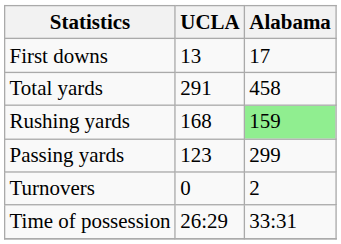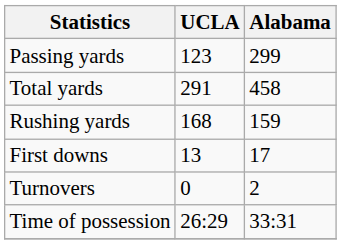rows swapped: (59, 55) <-> (67, 155)
(265, 121) lightgreen background -> (265, 121) no background
